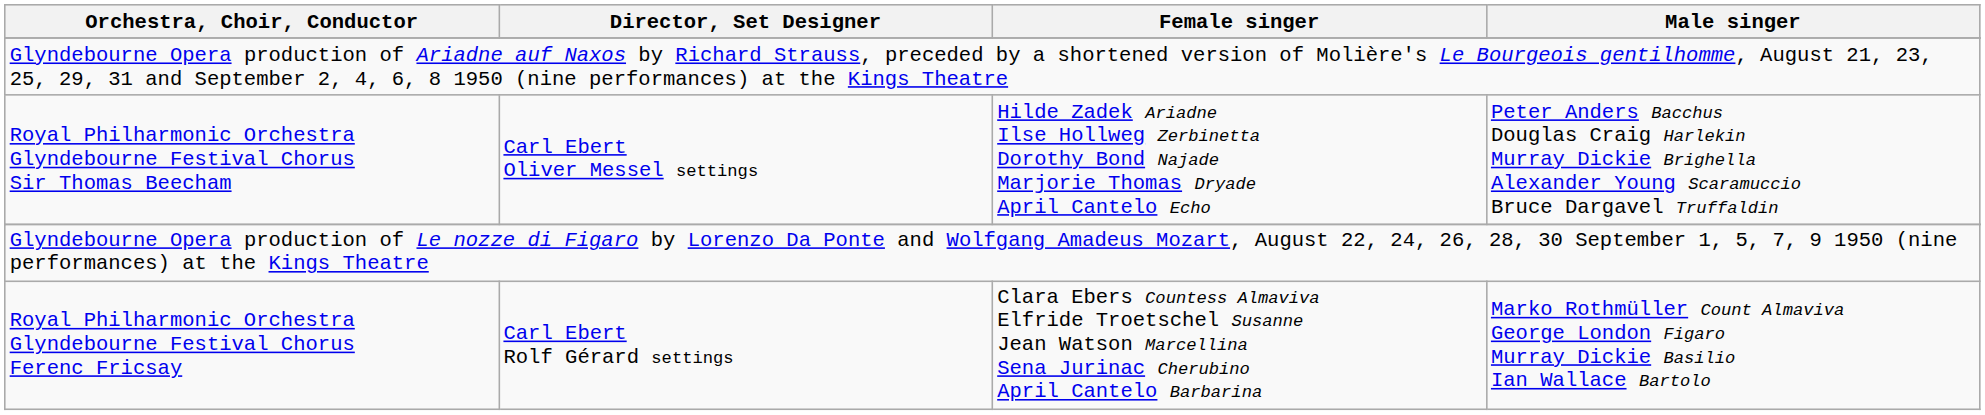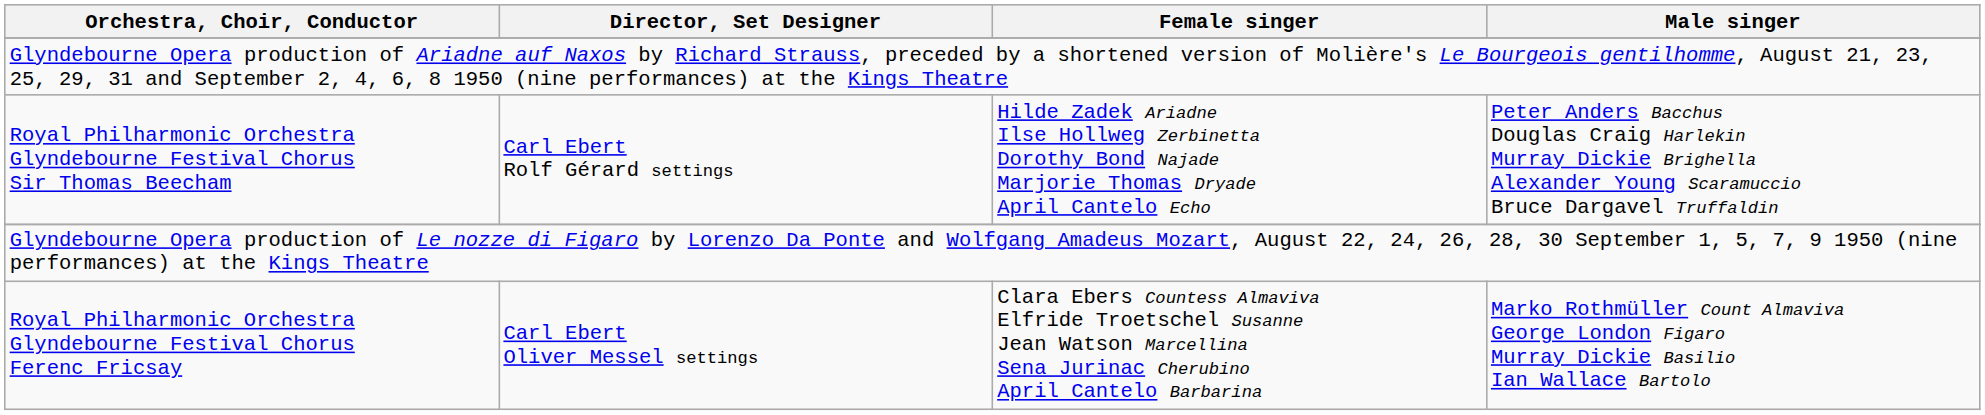(631, 160) Carl Ebert Oliver Messel settings -> (618, 160) Carl Ebert Rolf Gérard settings
(618, 345) Carl Ebert Rolf Gérard settings -> (631, 345) Carl Ebert Oliver Messel settings
